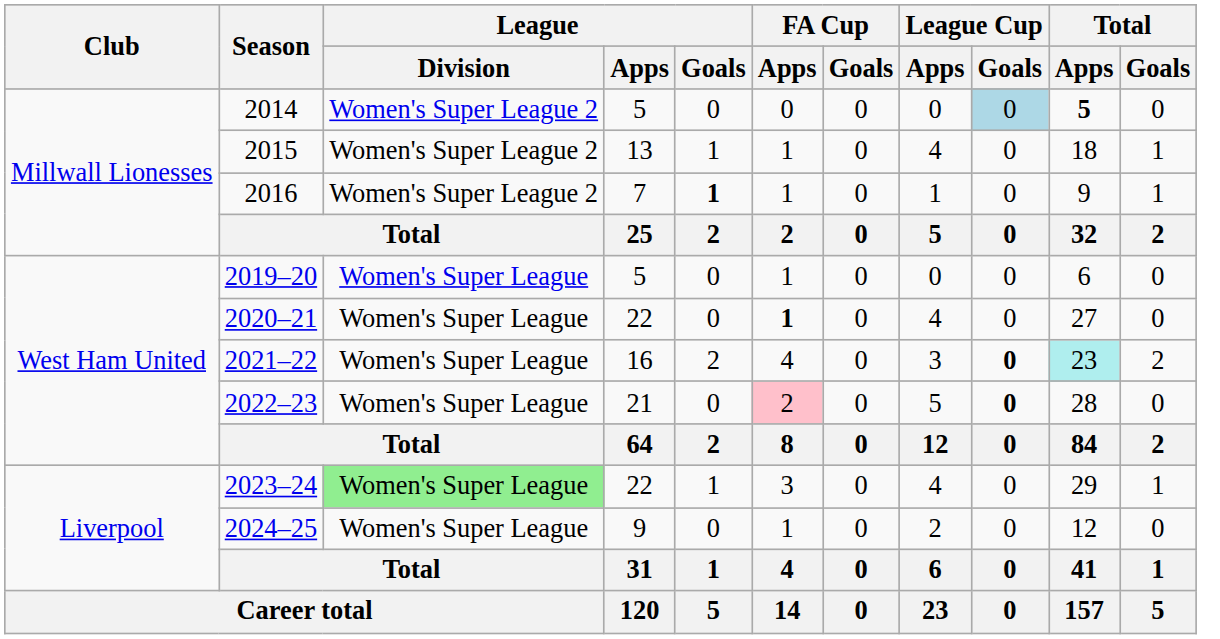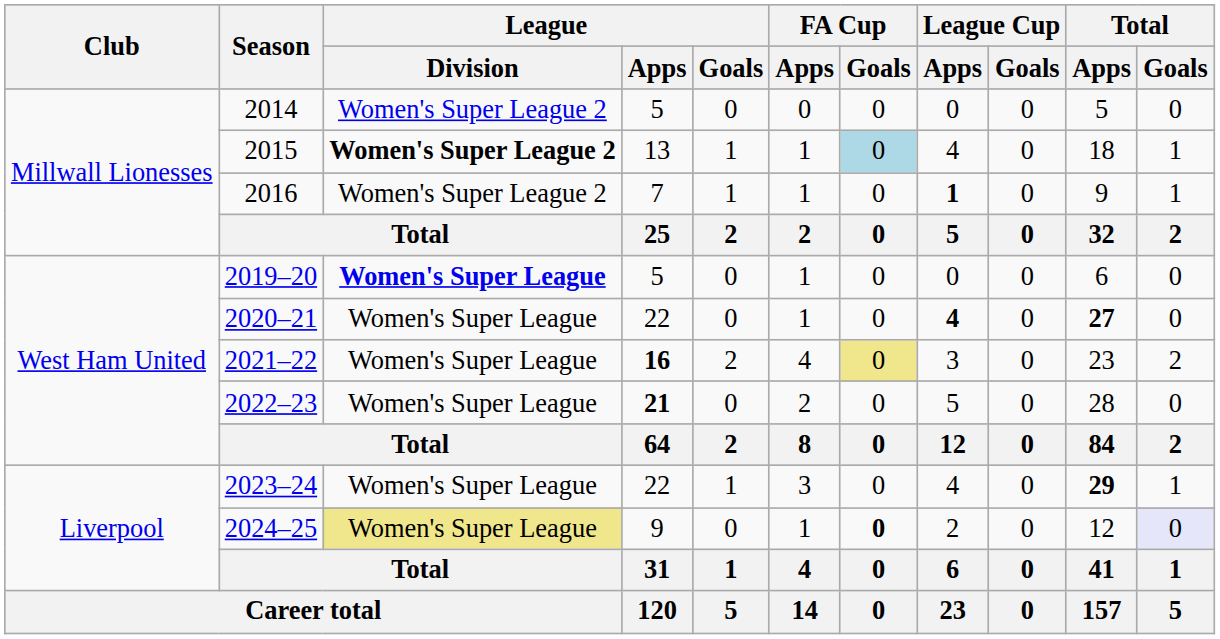(1010, 109) lightblue background -> (1027, 109) no background
(1084, 109) bold -> (1102, 109) normal
(464, 151) normal -> (472, 151) bold
(861, 151) no background -> (878, 151) lightblue background
(713, 192) bold -> (731, 192) normal
(935, 192) normal -> (953, 192) bold
(464, 276) normal -> (472, 276) bold
(787, 318) bold -> (805, 318) normal
(935, 318) normal -> (953, 318) bold
(1084, 318) normal -> (1102, 318) bold
(640, 360) normal -> (657, 360) bold
(861, 360) no background -> (878, 360) khaki background
(1010, 360) bold -> (1027, 360) normal
(1084, 360) paleturquoise background -> (1102, 360) no background
(640, 402) normal -> (657, 402) bold
(787, 402) pink background -> (805, 402) no background
(1010, 402) bold -> (1027, 402) normal
(464, 485) lightgreen background -> (472, 485) no background
(1084, 485) normal -> (1102, 485) bold
(464, 527) no background -> (472, 527) khaki background
(861, 527) normal -> (878, 527) bold
(1158, 527) no background -> (1175, 527) lavender background
